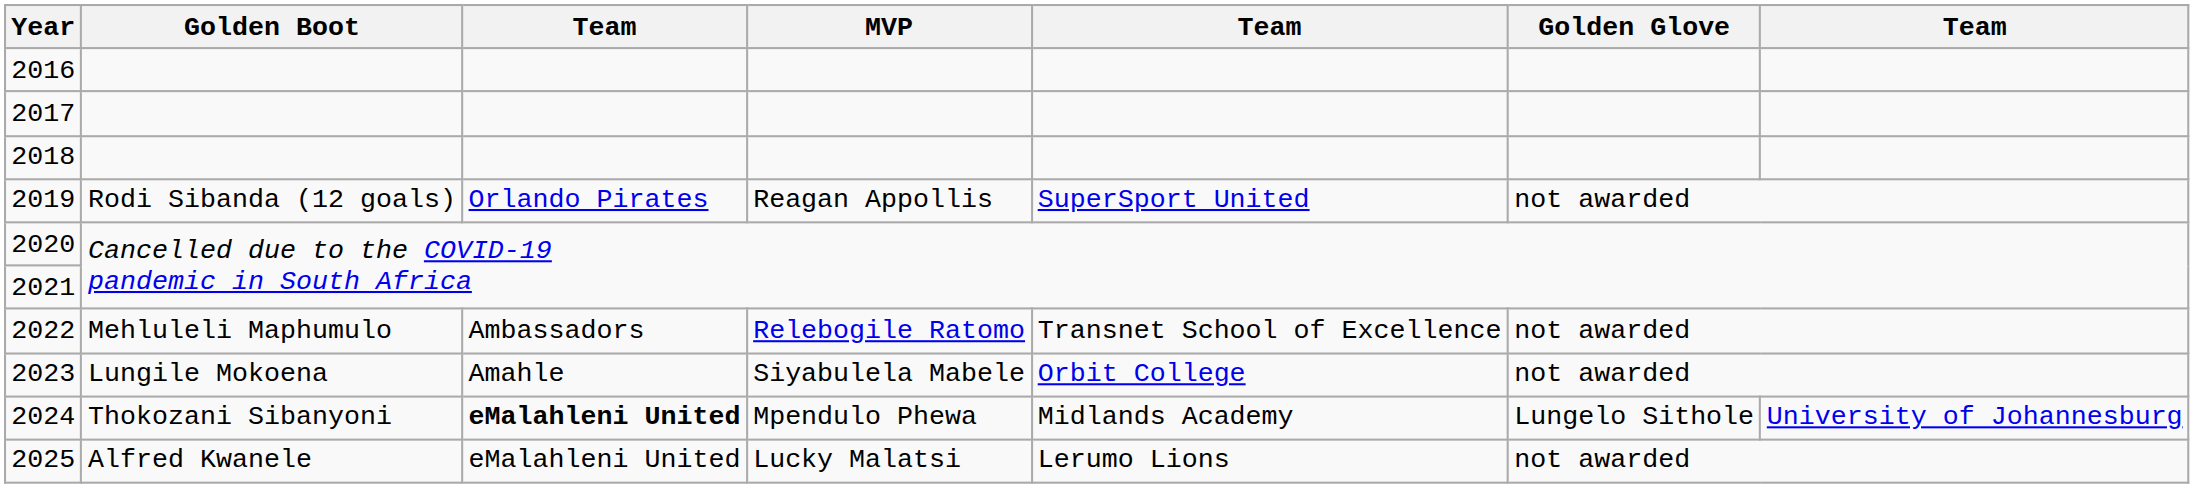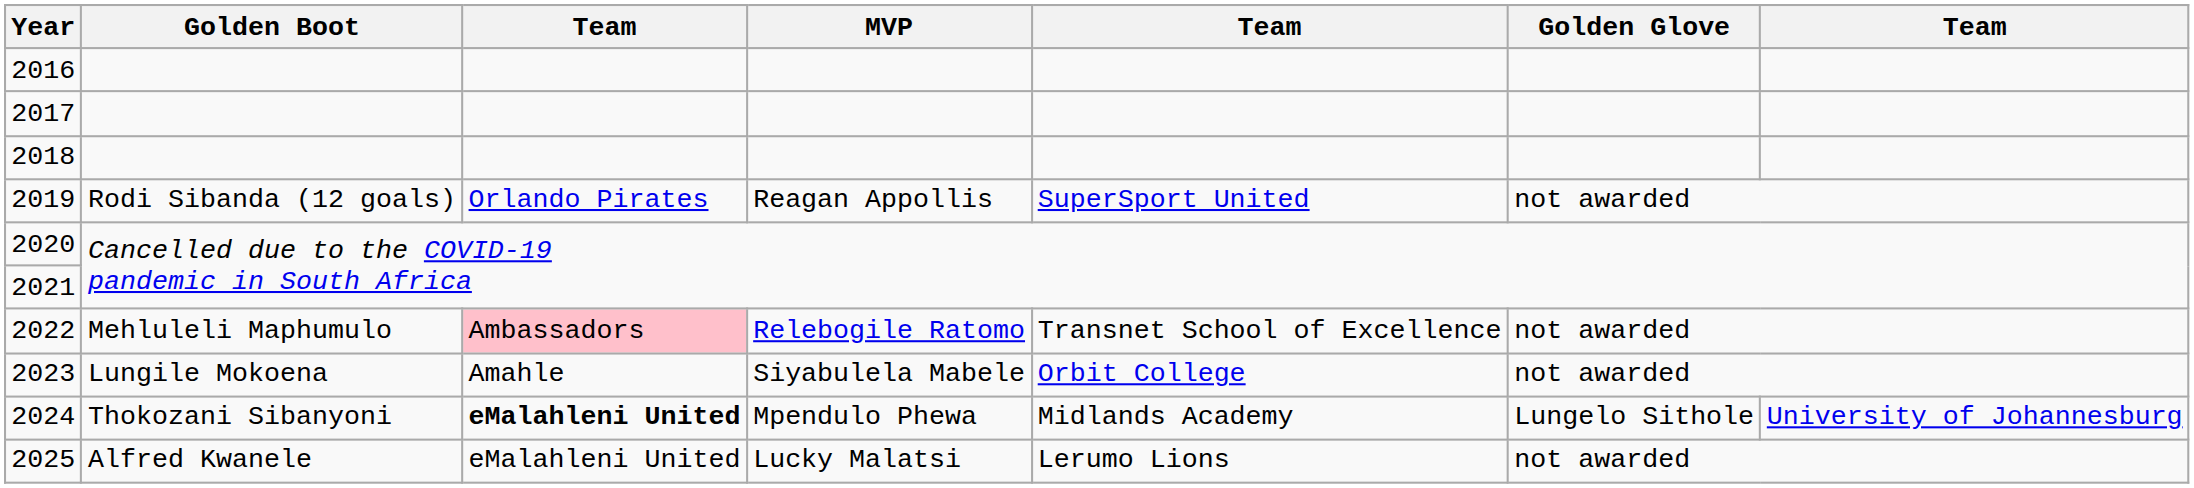(557, 331) no background -> (557, 331) pink background
